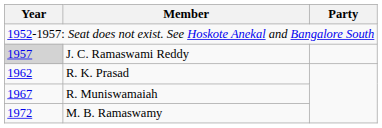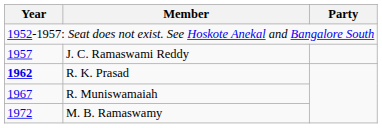(20, 53) lightgrey background -> (20, 53) no background
(20, 73) normal -> (20, 73) bold
